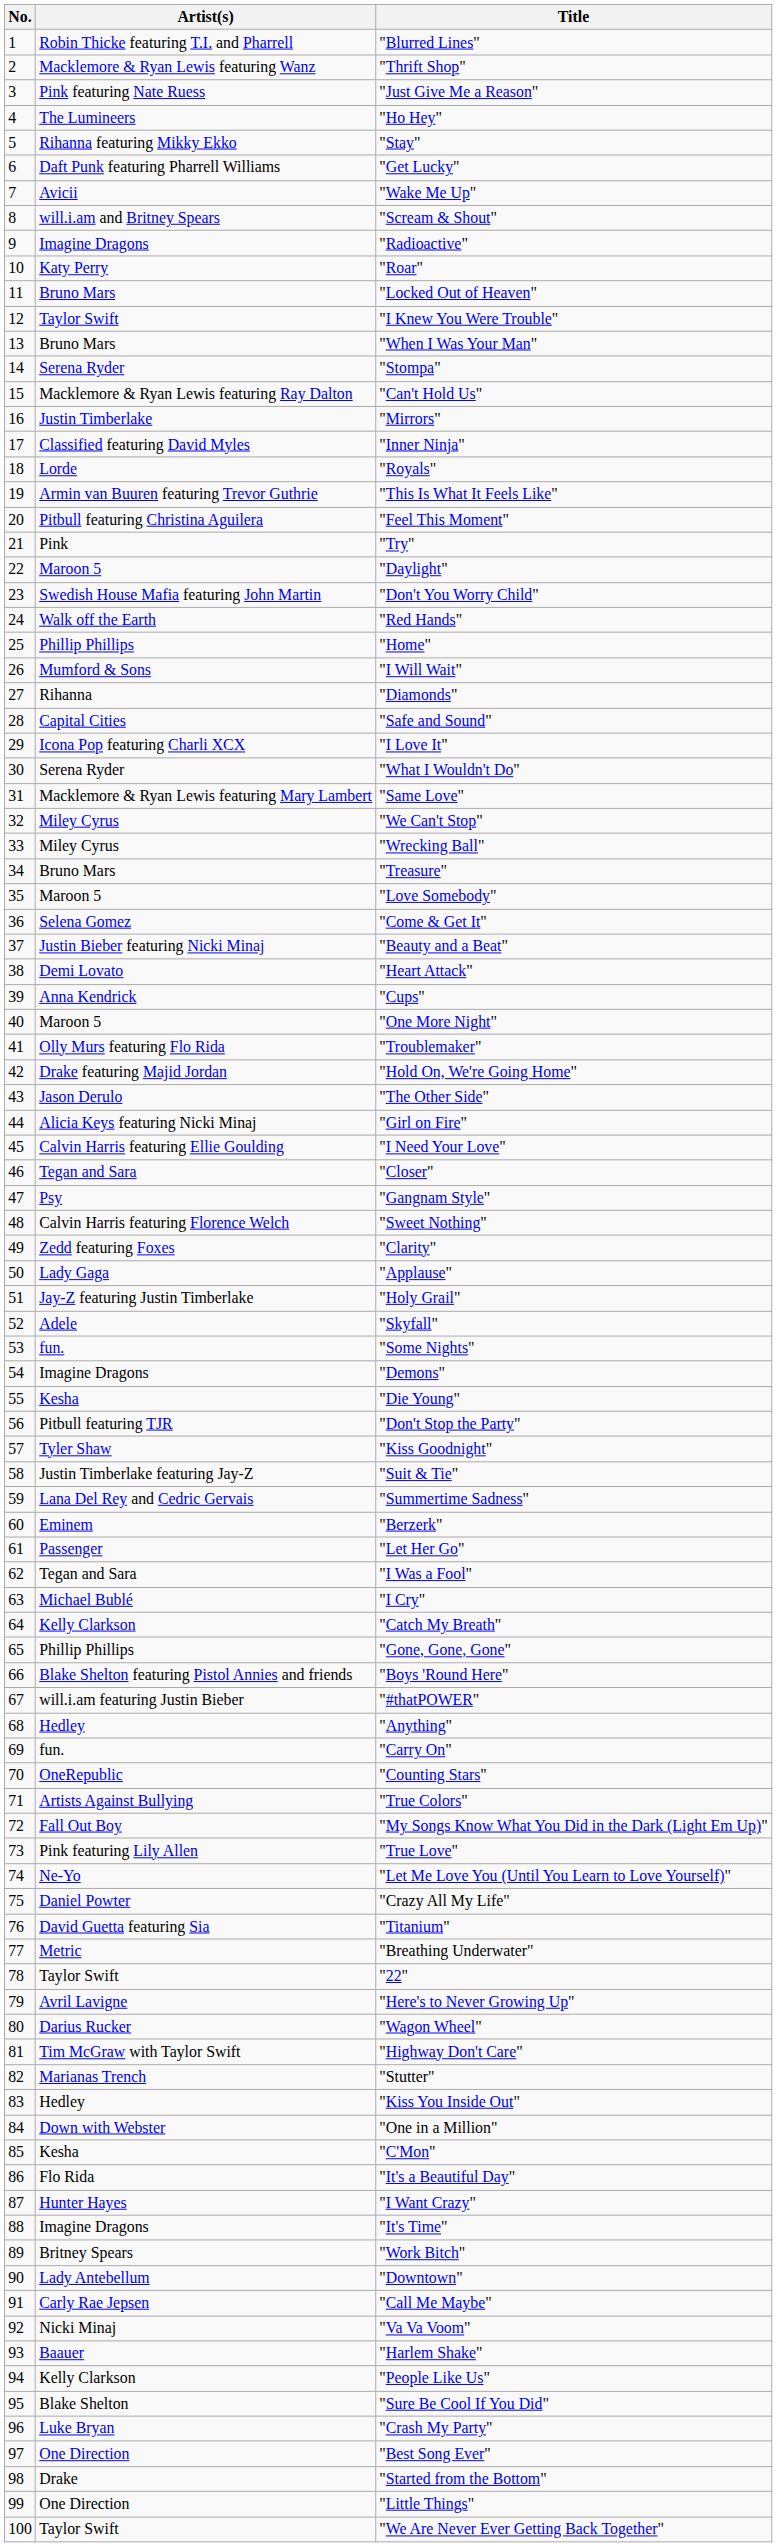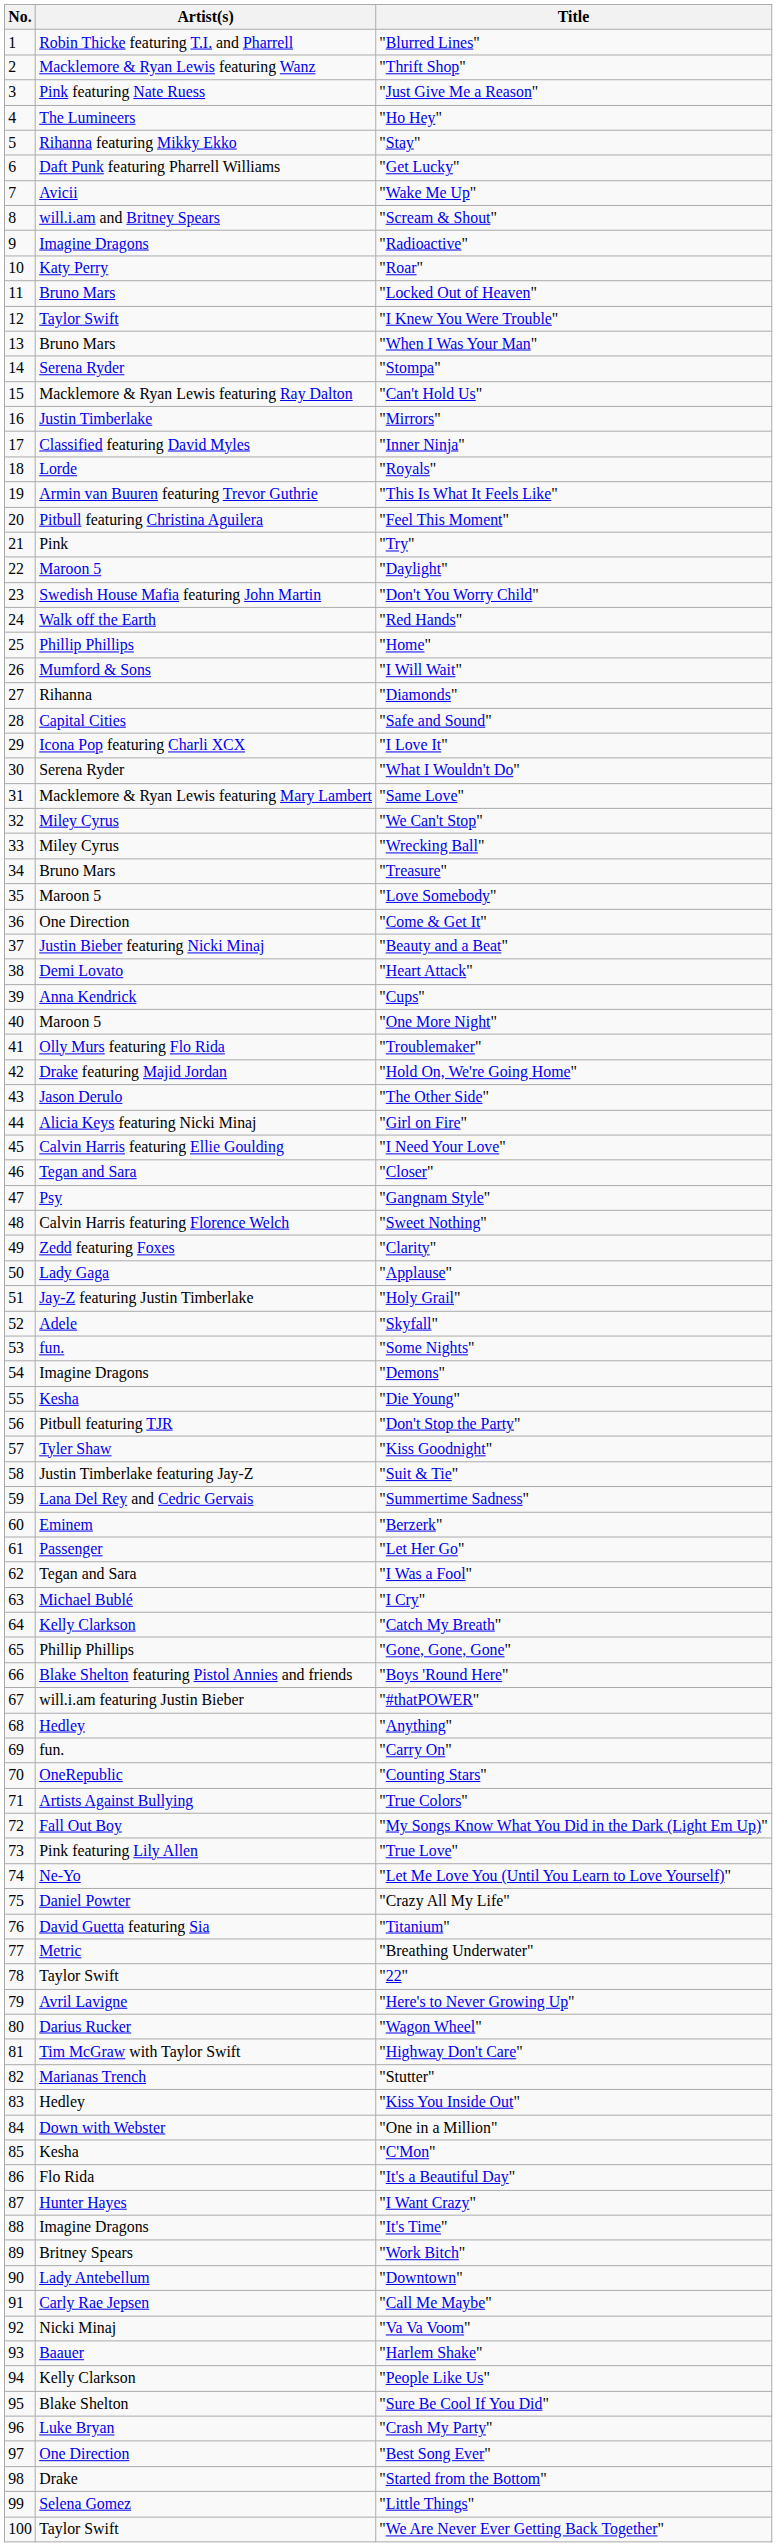(85, 921) Selena Gomez -> (84, 921) One Direction
(84, 2504) One Direction -> (85, 2504) Selena Gomez
